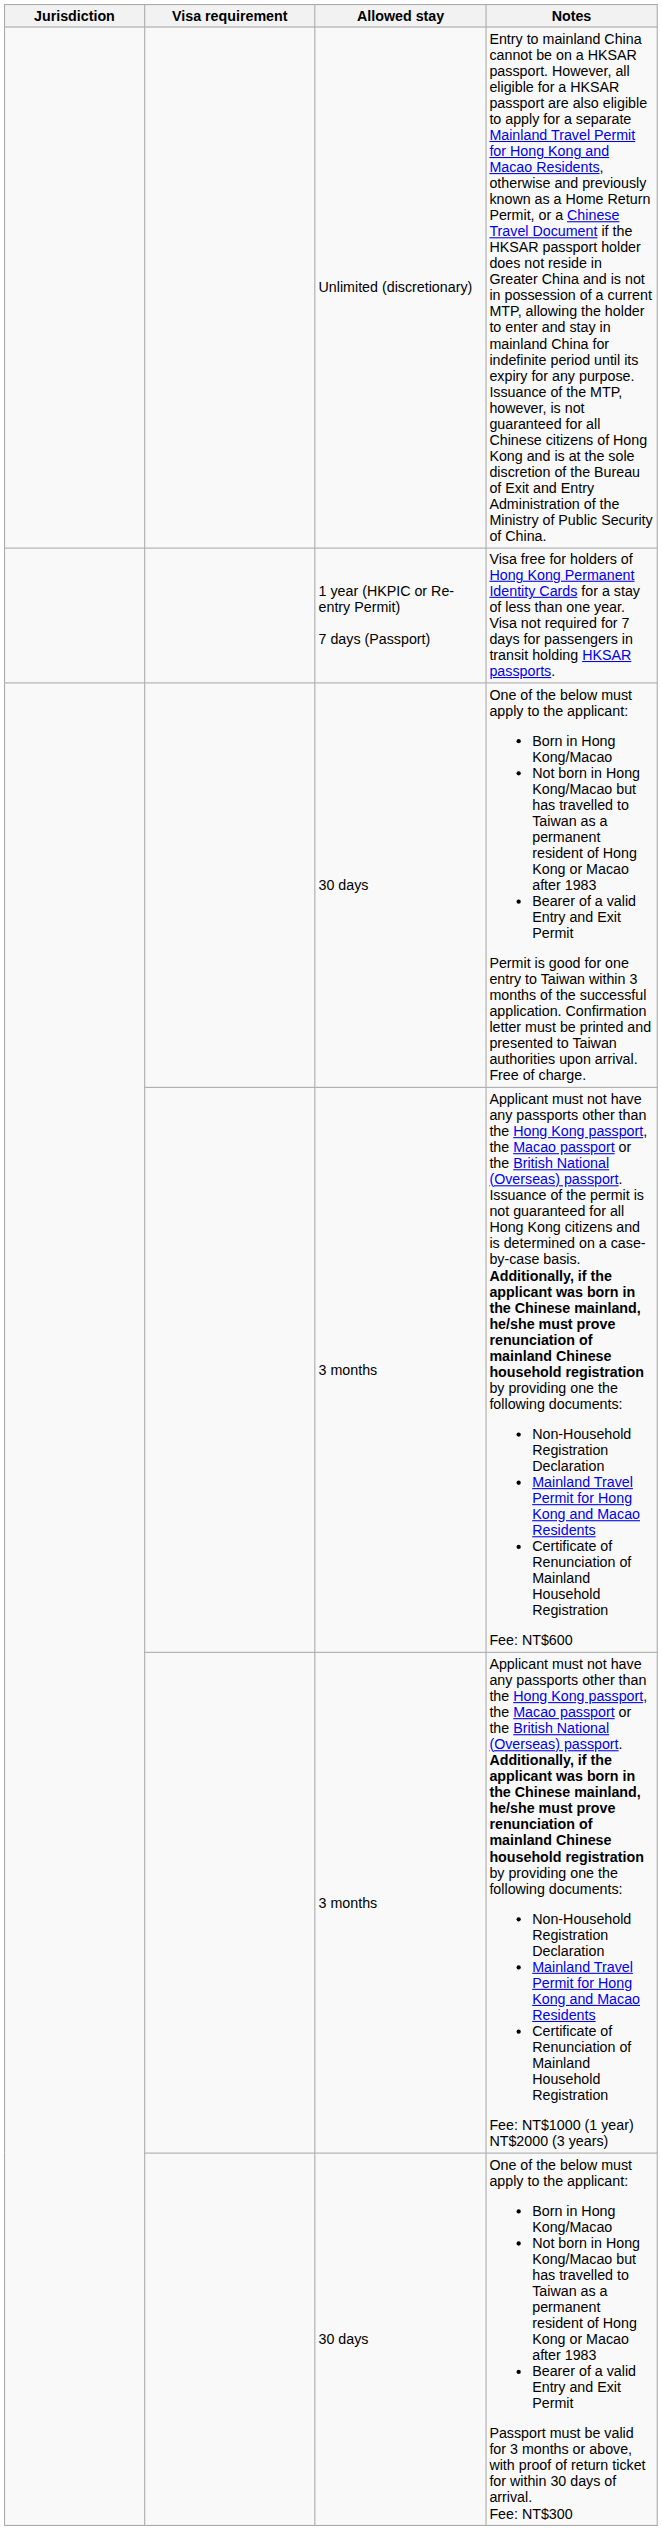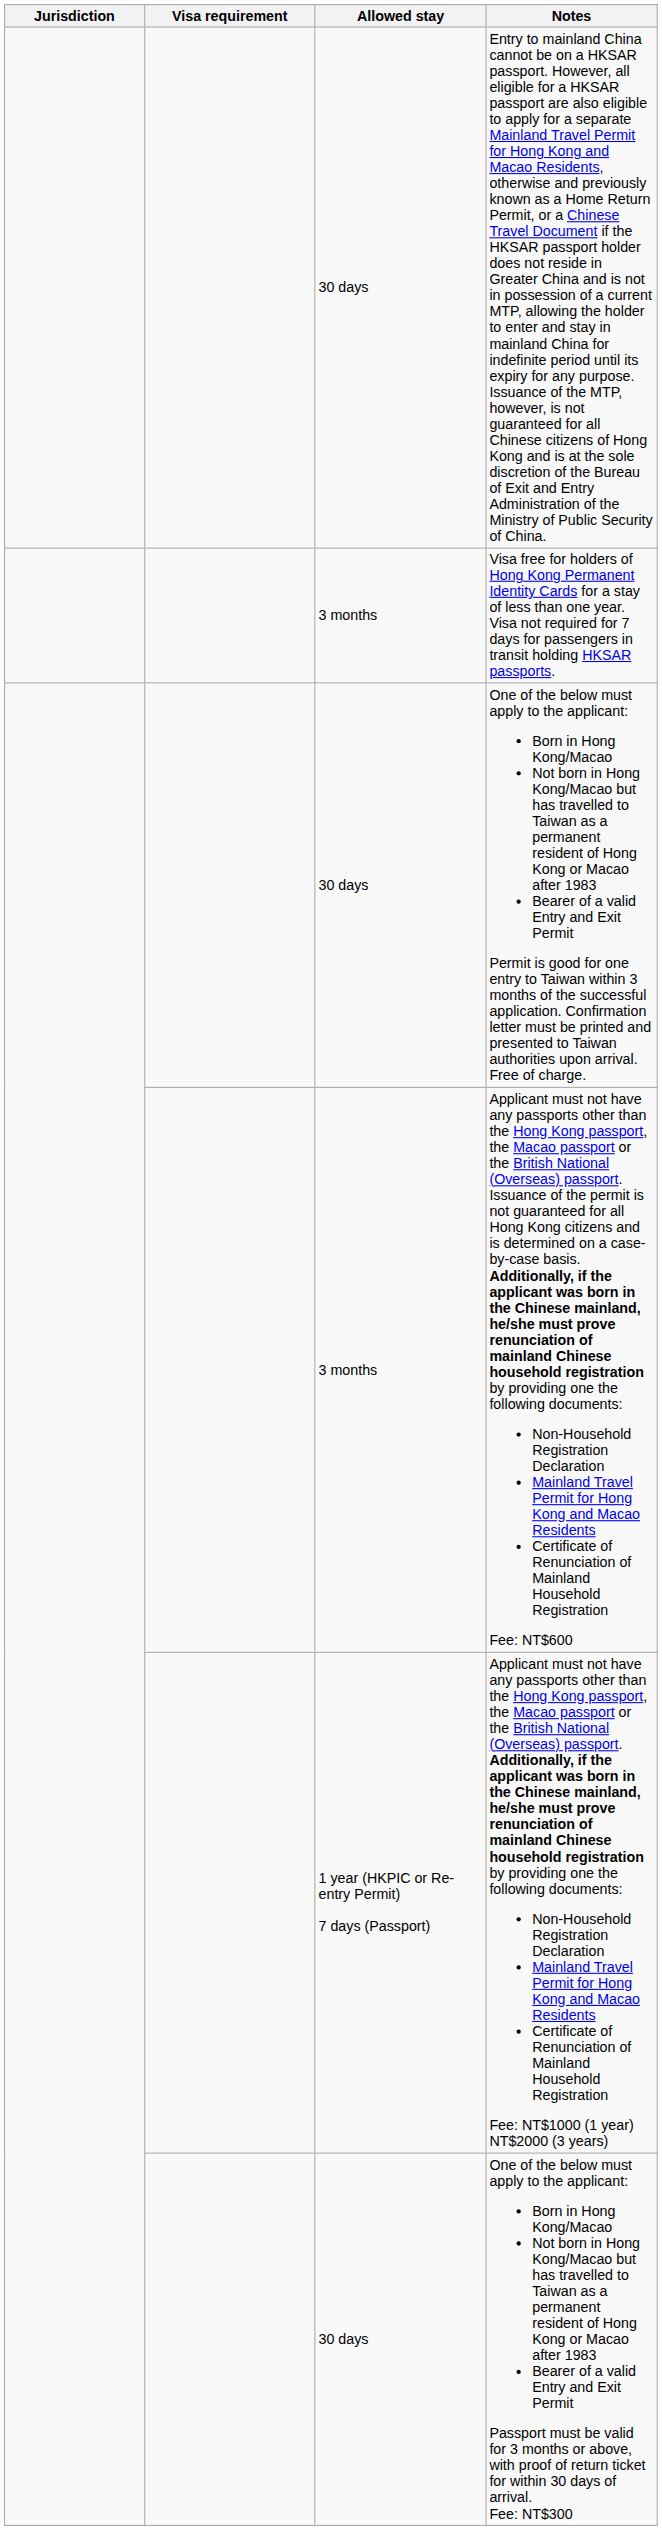(395, 288) Unlimited (discretionary) -> (344, 288) 30 days
(386, 616) 1 year (HKPIC or Re-entry Permit) 7 days (Passport) -> (348, 616) 3 months
(348, 1903) 3 months -> (386, 1903) 1 year (HKPIC or Re-entry Permit) 7 days (Passport)
